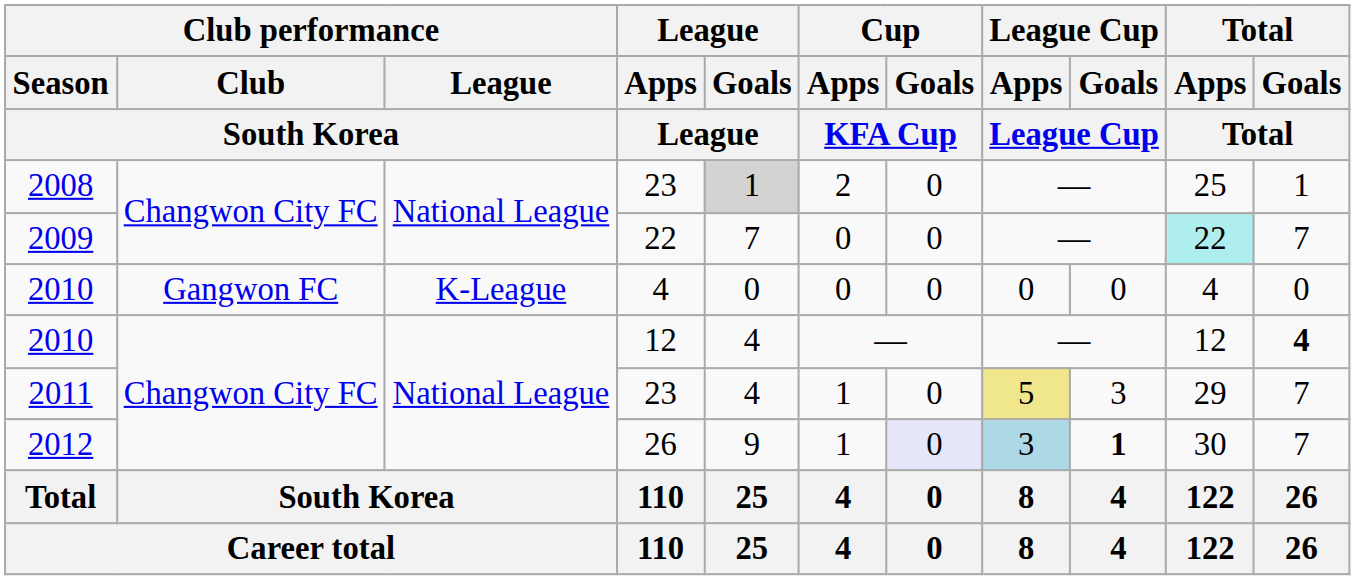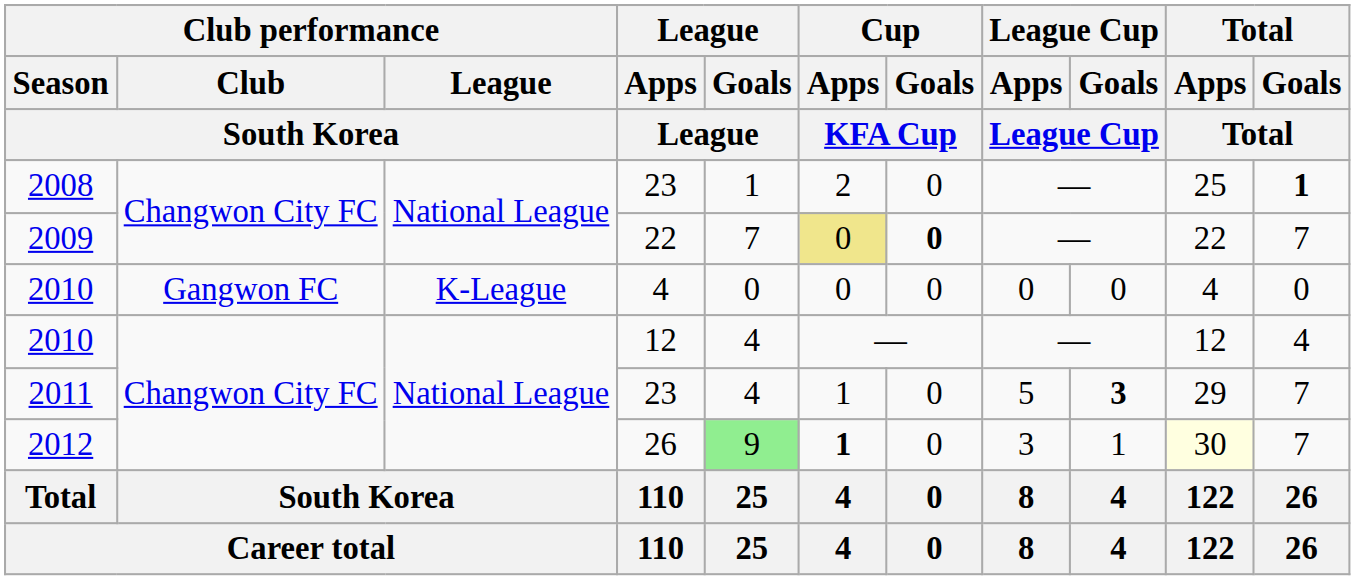(752, 185) lightgrey background -> (752, 185) no background
(1301, 185) normal -> (1301, 185) bold
(843, 237) no background -> (843, 237) khaki background
(934, 237) normal -> (934, 237) bold
(1210, 237) paleturquoise background -> (1210, 237) no background
(1301, 340) bold -> (1301, 340) normal
(1026, 392) khaki background -> (1026, 392) no background
(1118, 392) normal -> (1118, 392) bold
(752, 444) no background -> (752, 444) lightgreen background
(843, 444) normal -> (843, 444) bold
(934, 444) lavender background -> (934, 444) no background
(1026, 444) lightblue background -> (1026, 444) no background
(1118, 444) bold -> (1118, 444) normal
(1210, 444) no background -> (1210, 444) lightyellow background
